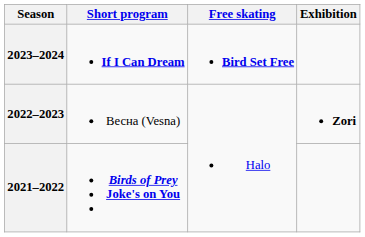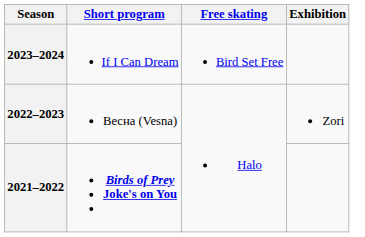(127, 61) bold -> (124, 61) normal
(242, 61) bold -> (234, 61) normal
(328, 121) bold -> (318, 121) normal
